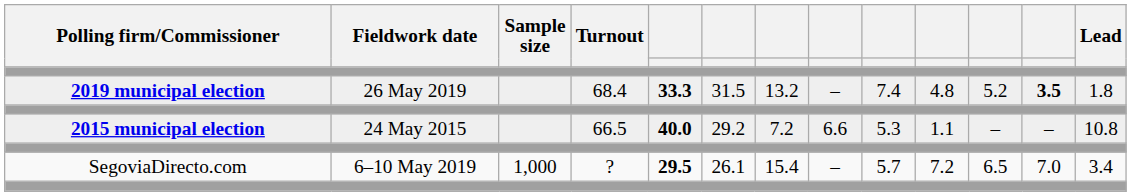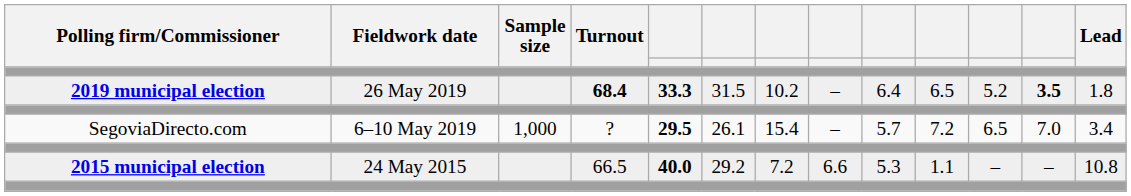(610, 90) normal -> (610, 90) bold
(782, 90) 13.2 -> (782, 90) 10.2
(889, 90) 7.4 -> (889, 90) 6.4
(942, 90) 4.8 -> (942, 90) 6.5
rows swapped: (168, 167) <-> (168, 128)
